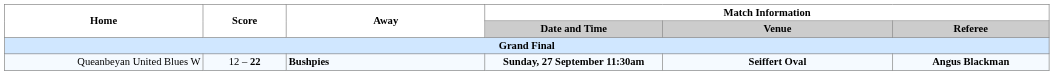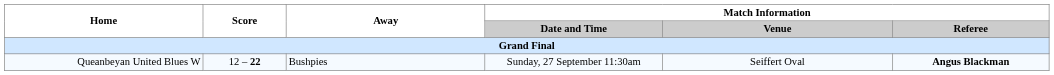(309, 62) bold -> (308, 62) normal
(574, 62) bold -> (574, 62) normal
(777, 62) bold -> (777, 62) normal
